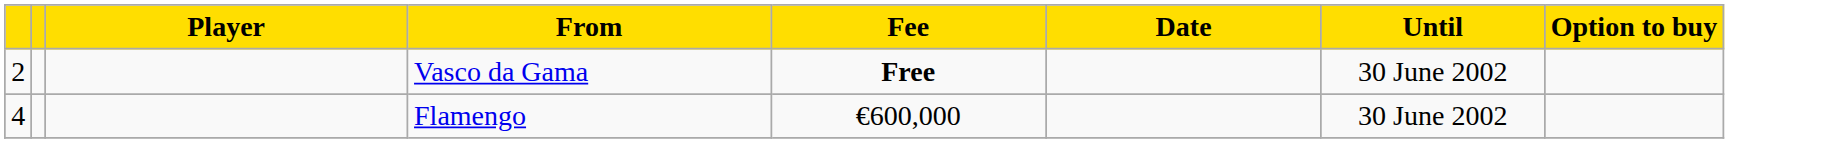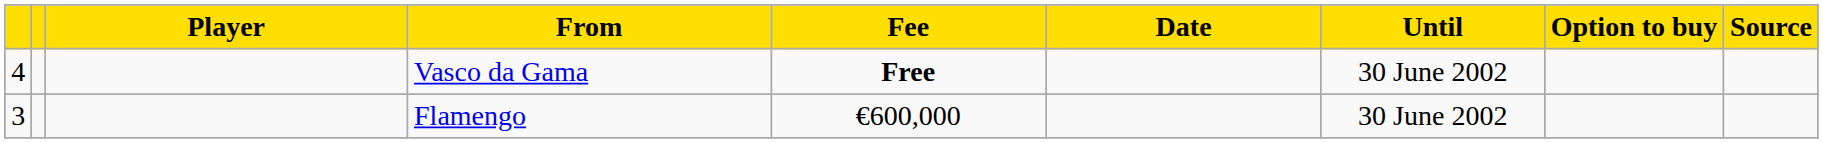+ column: (1771, 26)
(18, 71) 2 -> (18, 71) 4
(18, 115) 4 -> (18, 115) 3
